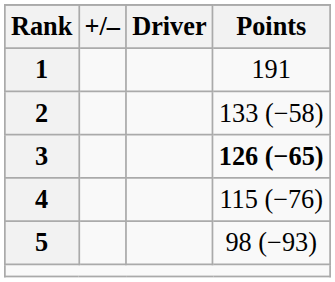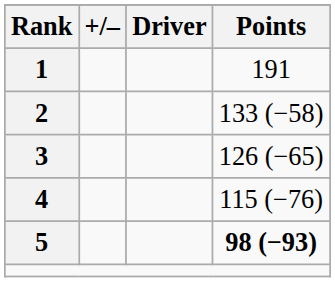(271, 156) bold -> (271, 156) normal
(271, 243) normal -> (271, 243) bold
